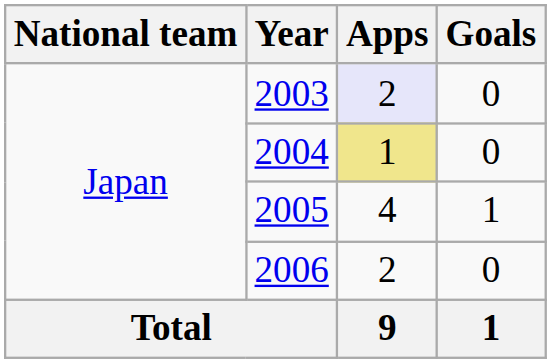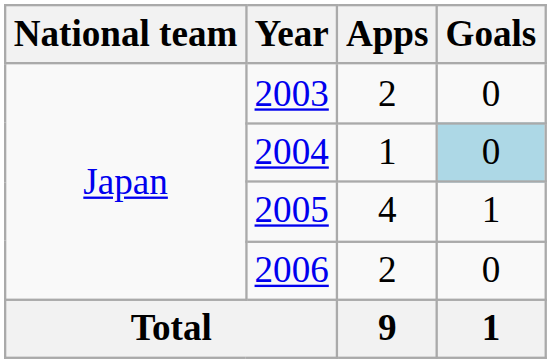(387, 92) lavender background -> (387, 92) no background
(387, 151) khaki background -> (387, 151) no background
(491, 151) no background -> (491, 151) lightblue background
